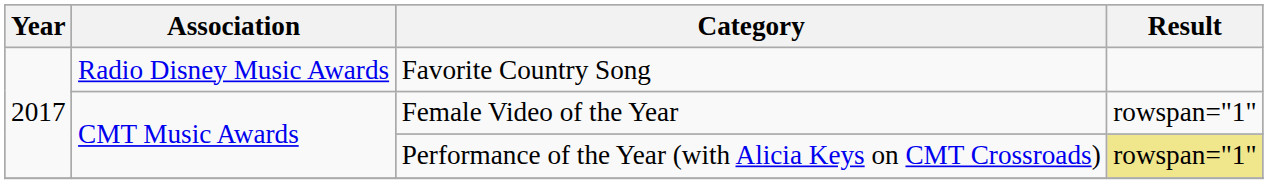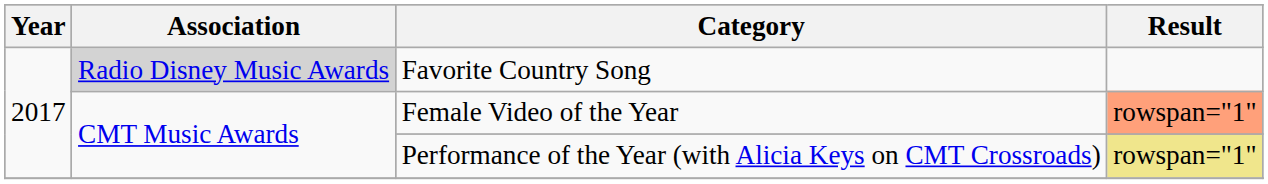(234, 69) no background -> (234, 69) lightgrey background
(1185, 112) no background -> (1185, 112) lightsalmon background
